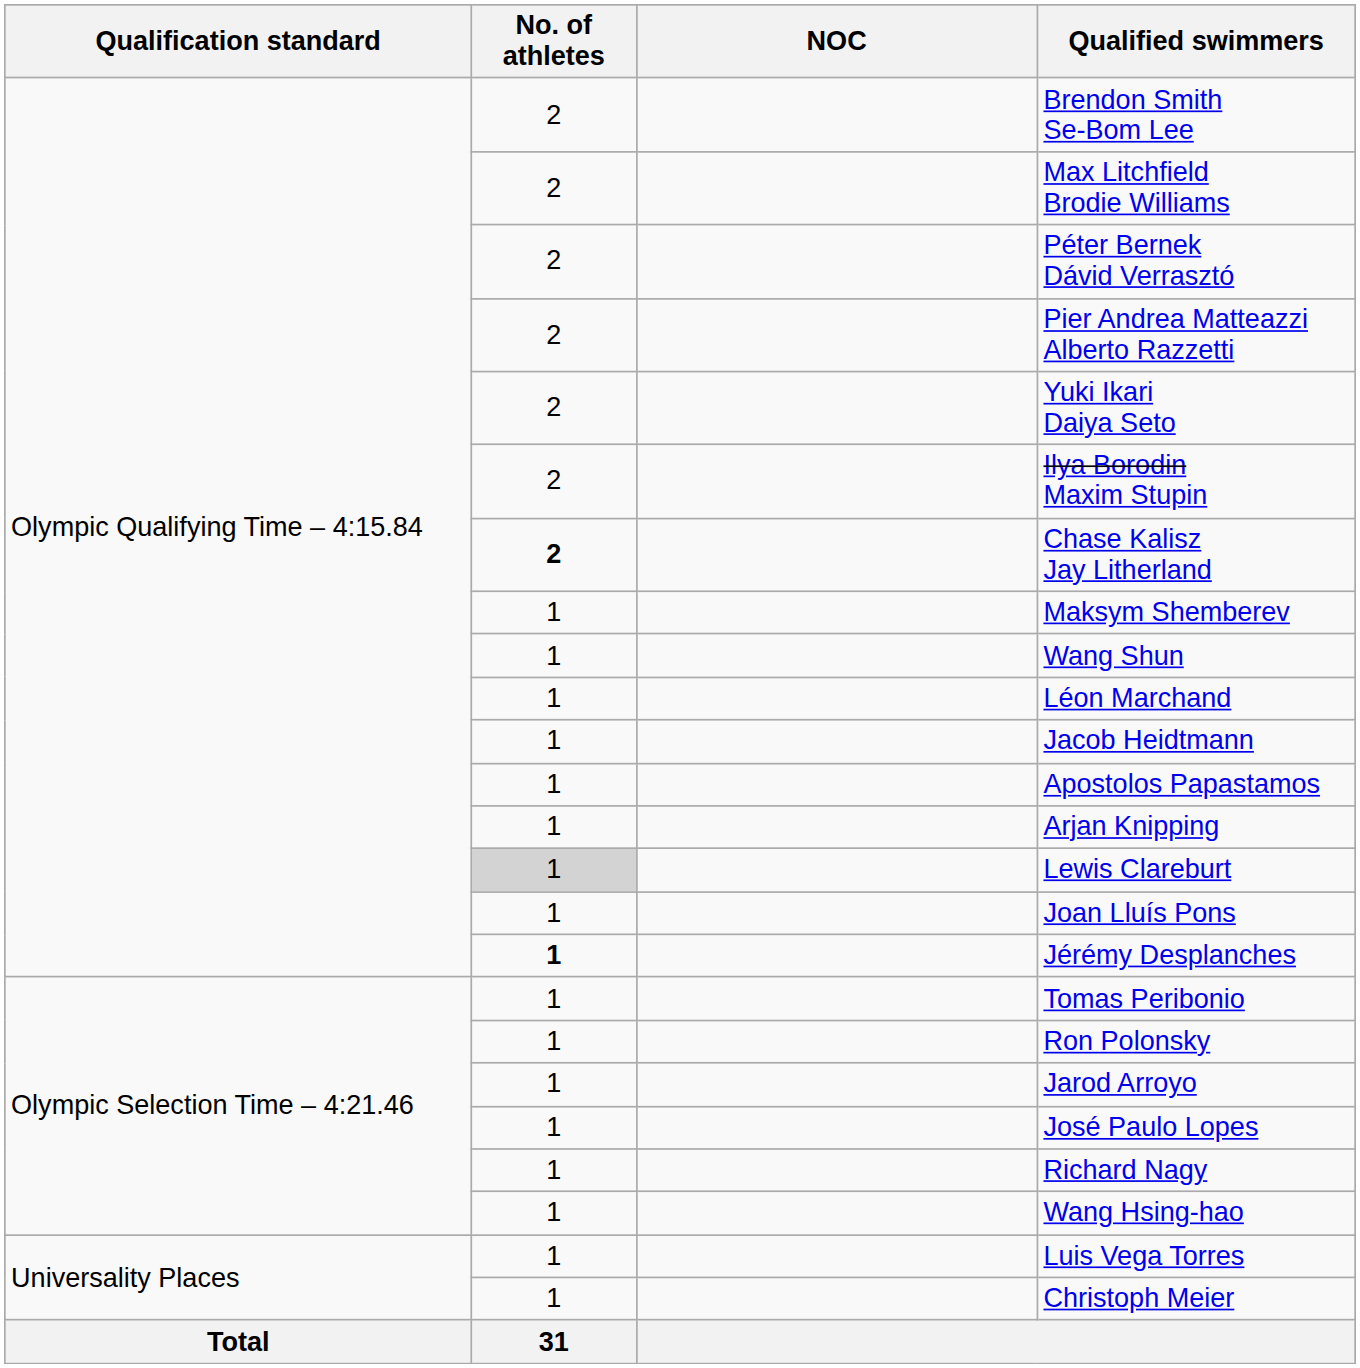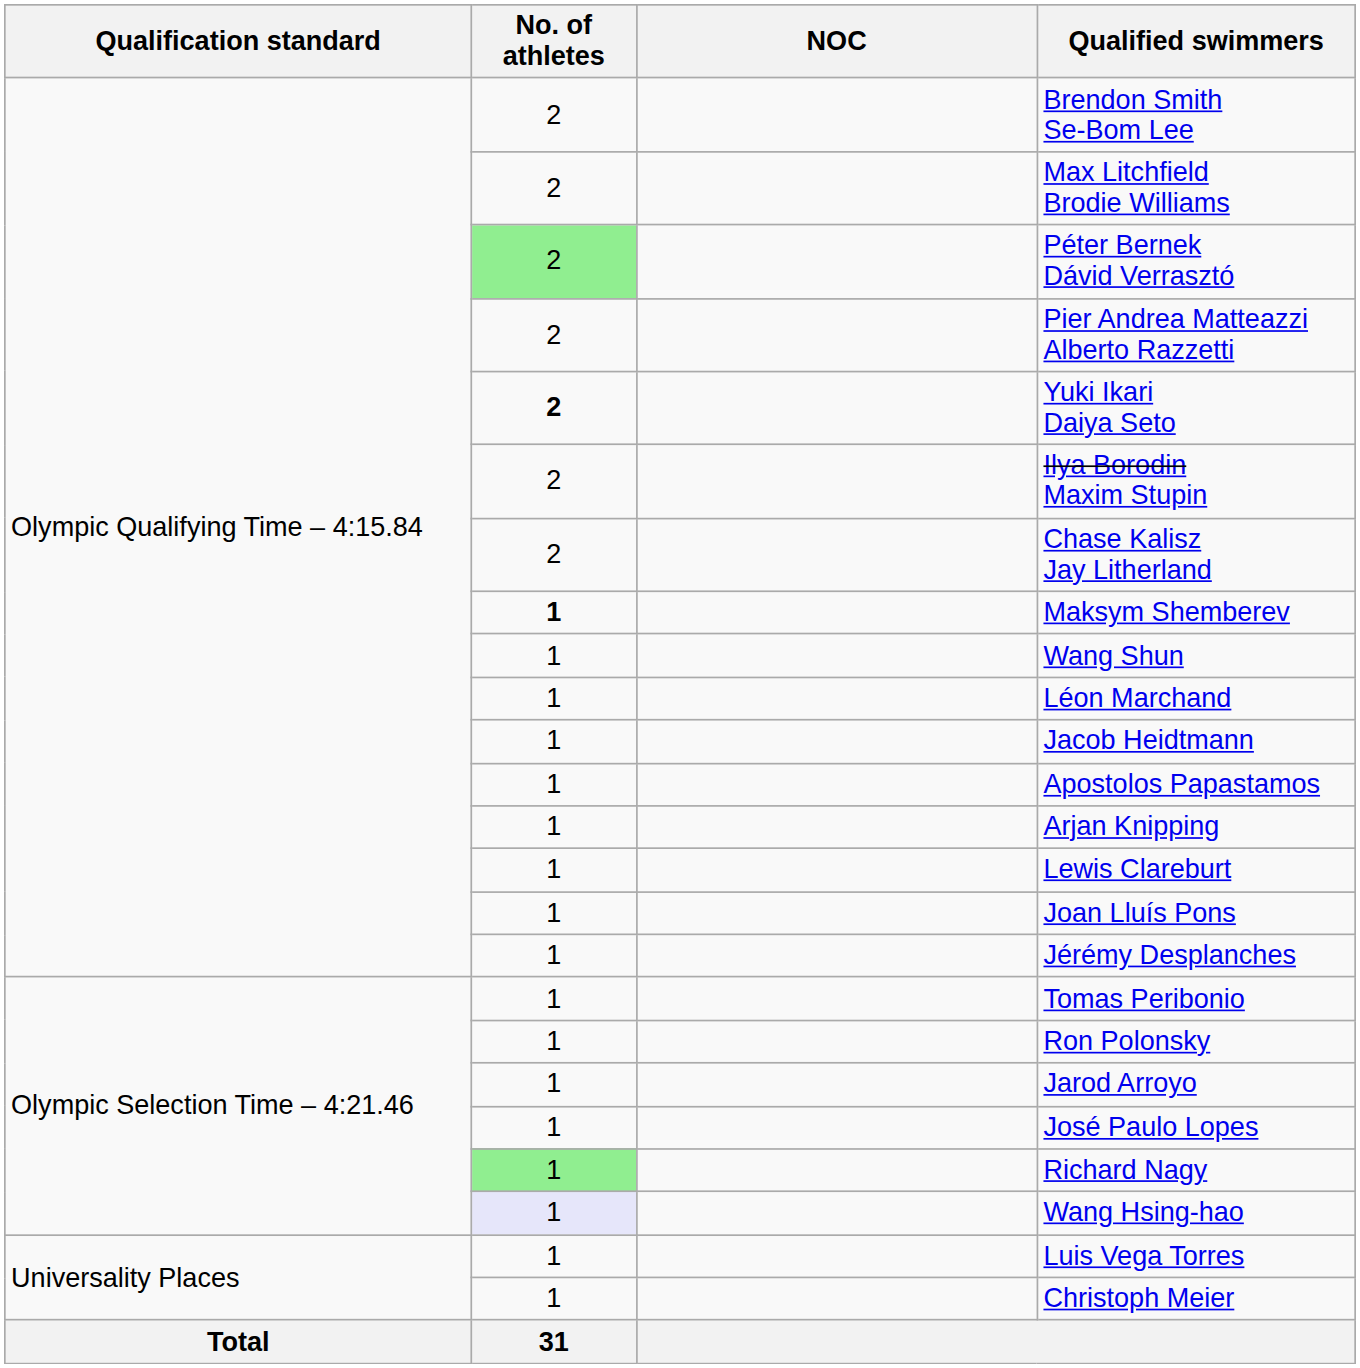(554, 261) no background -> (554, 261) lightgreen background
(554, 407) normal -> (554, 407) bold
(554, 554) bold -> (554, 554) normal
(554, 612) normal -> (554, 612) bold
(554, 869) lightgrey background -> (554, 869) no background
(554, 955) bold -> (554, 955) normal
(554, 1169) no background -> (554, 1169) lightgreen background
(554, 1212) no background -> (554, 1212) lavender background
